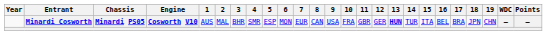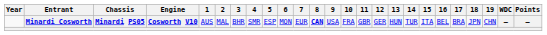(317, 21) normal -> (317, 21) bold
(396, 21) bold -> (396, 21) normal
